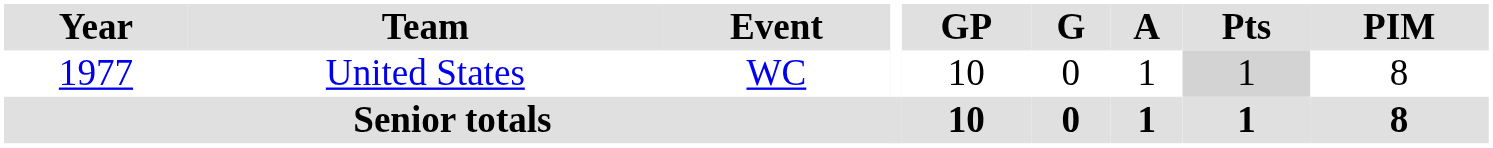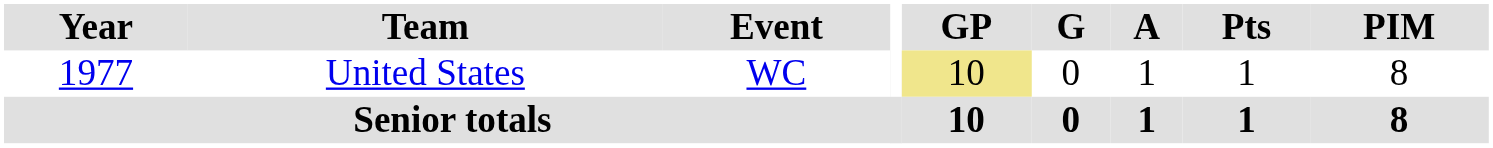(966, 72) no background -> (966, 72) khaki background
(1246, 72) lightgrey background -> (1246, 72) no background
